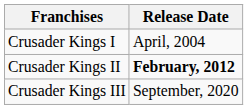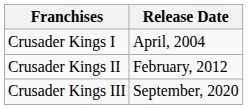(184, 66) bold -> (180, 66) normal
